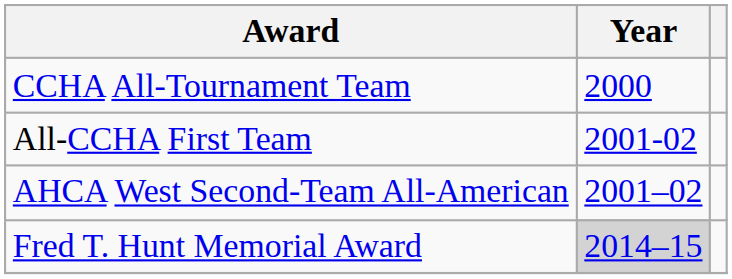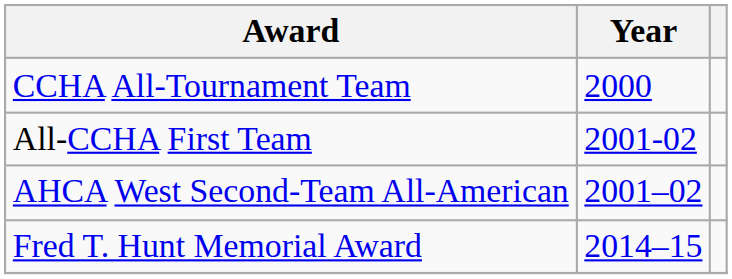(643, 245) lightgrey background -> (643, 245) no background
